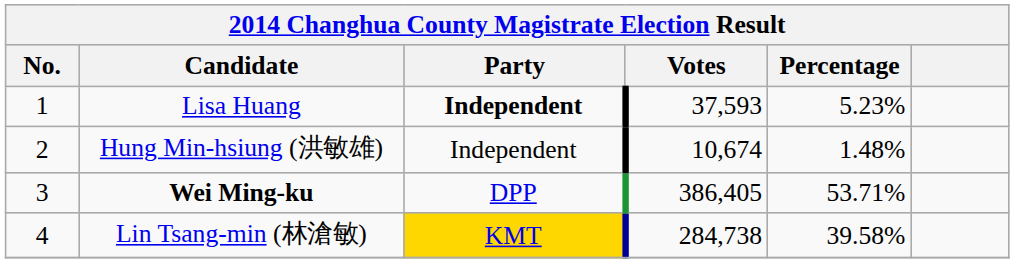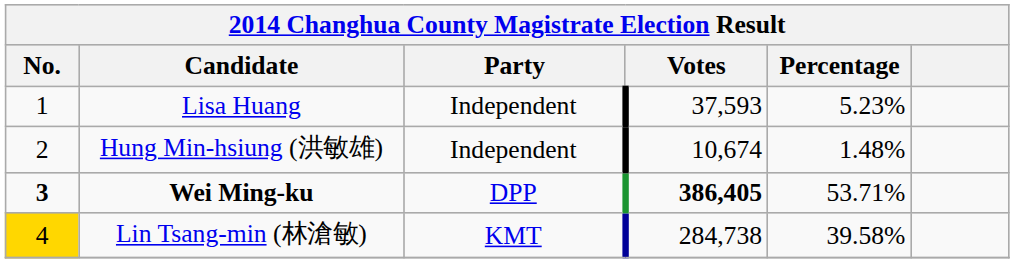(513, 106) bold -> (513, 106) normal
(42, 192) normal -> (42, 192) bold
(720, 192) normal -> (720, 192) bold
(42, 235) no background -> (42, 235) gold background
(513, 235) gold background -> (513, 235) no background
